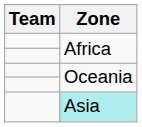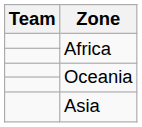(82, 106) paleturquoise background -> (82, 106) no background
